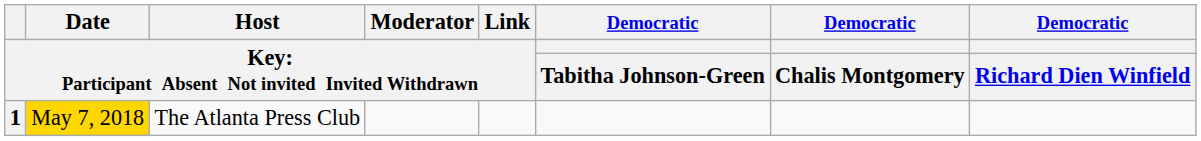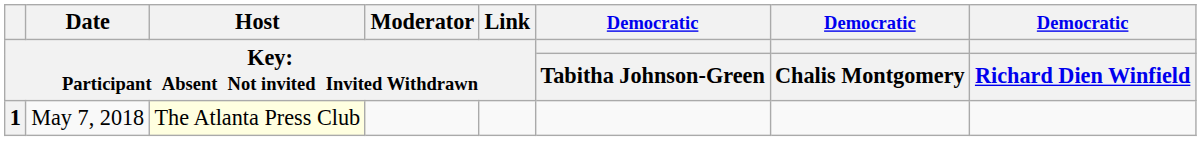(88, 117) gold background -> (88, 117) no background
(257, 117) no background -> (257, 117) lightyellow background
